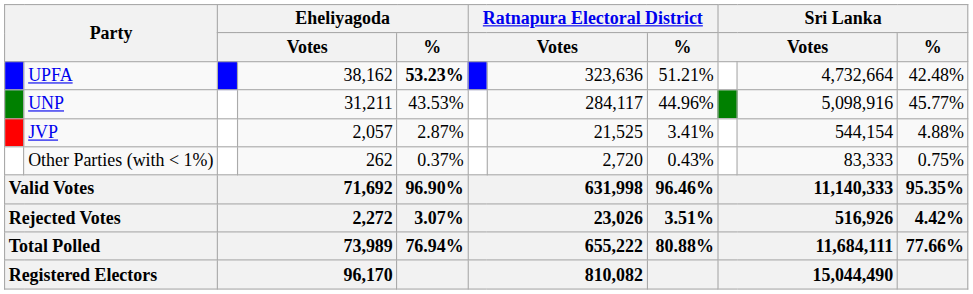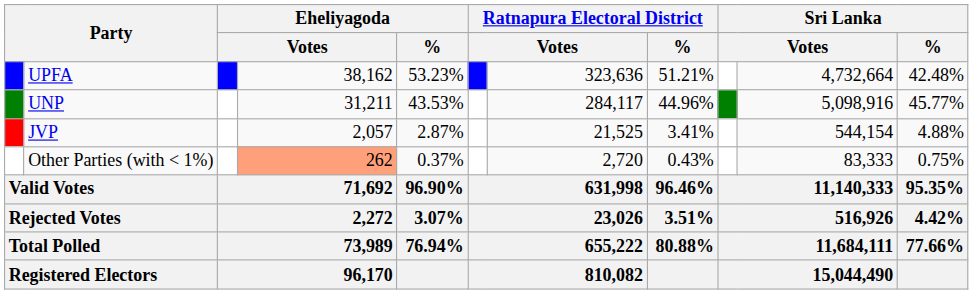(434, 75) bold -> (436, 75) normal
(379, 160) no background -> (379, 160) lightsalmon background
